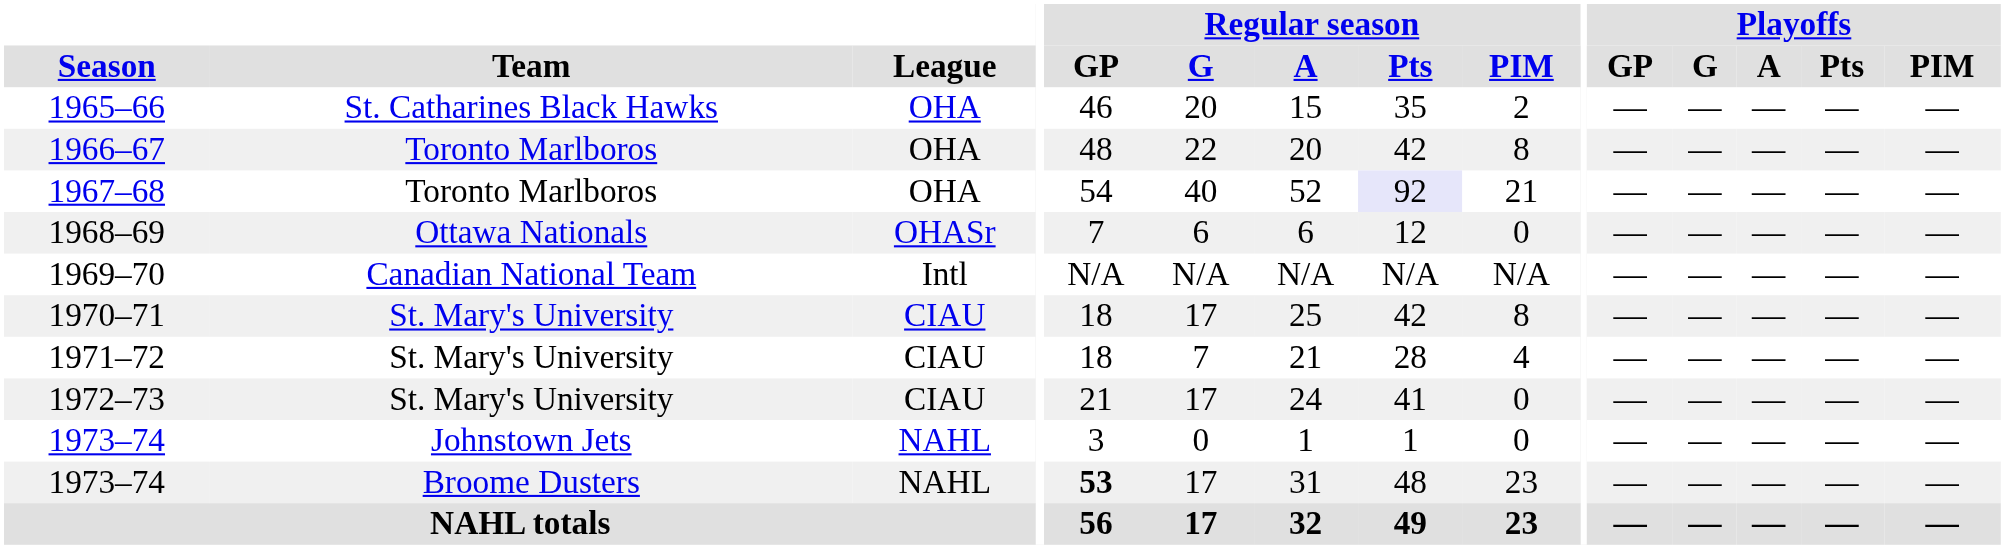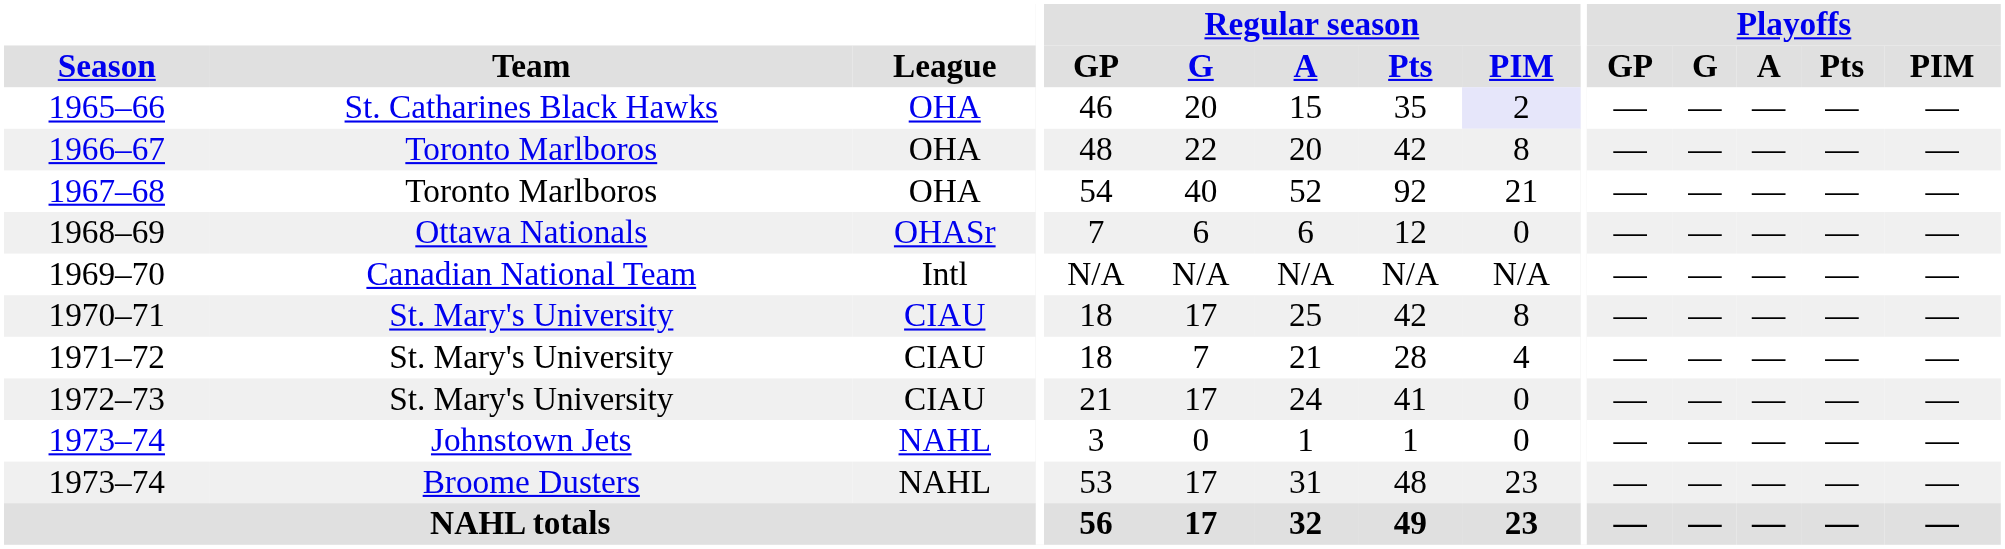(1521, 107) no background -> (1521, 107) lavender background
(1410, 190) lavender background -> (1410, 190) no background
(1096, 481) bold -> (1096, 481) normal
